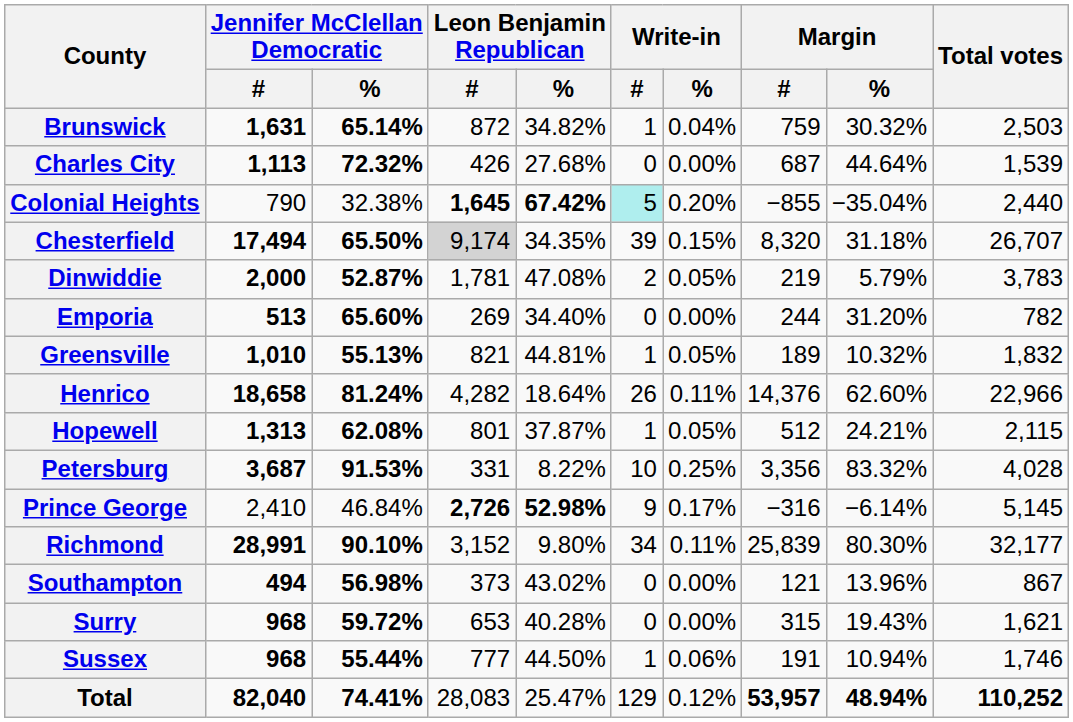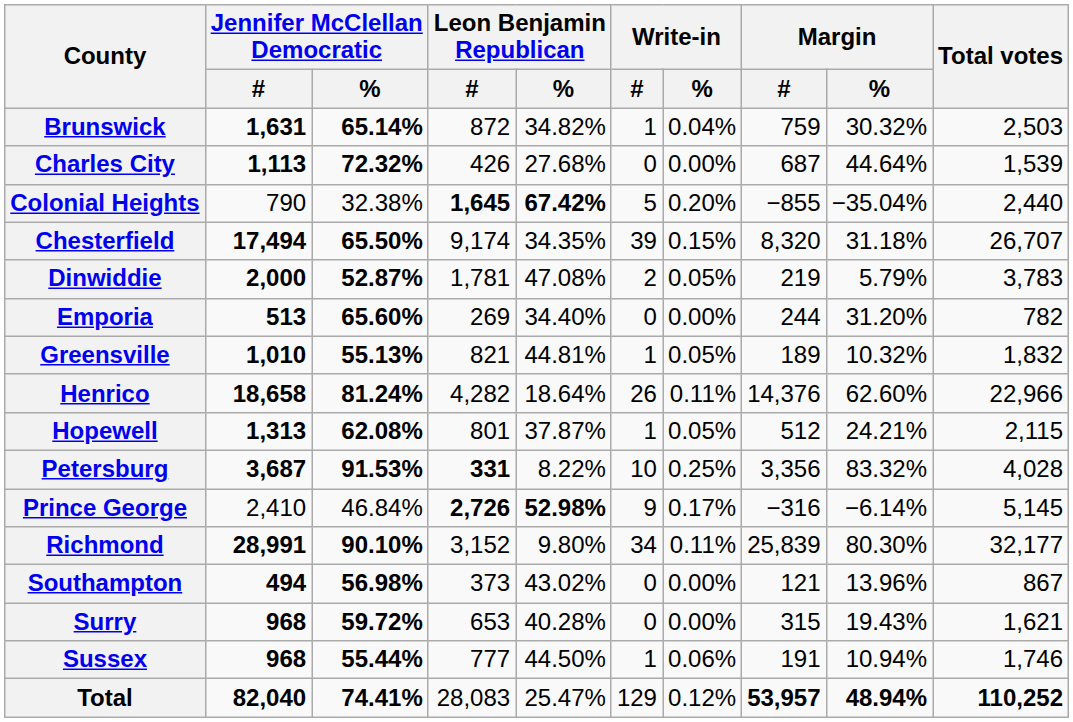(650, 202) paleturquoise background -> (650, 202) no background
(480, 240) lightgrey background -> (480, 240) no background
(490, 469) normal -> (490, 469) bold
